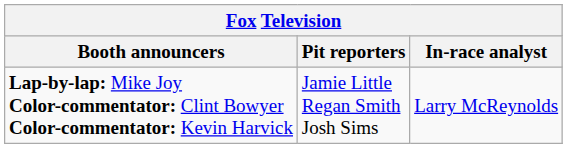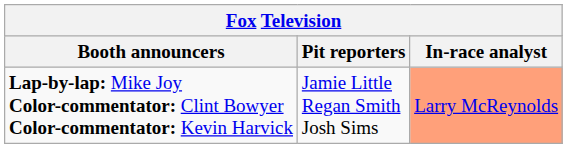(486, 105) no background -> (486, 105) lightsalmon background
